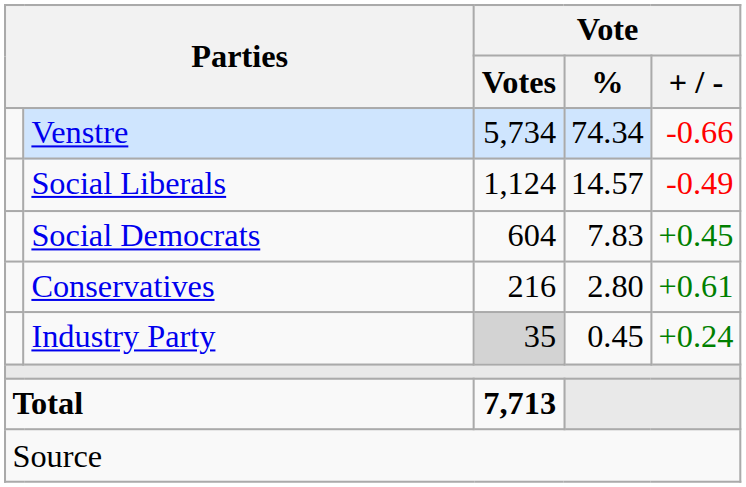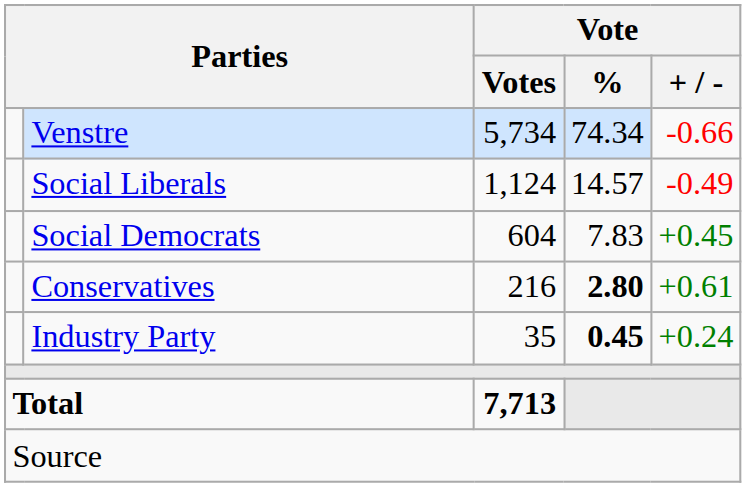(615, 286) normal -> (615, 286) bold
(540, 337) lightgrey background -> (540, 337) no background
(615, 337) normal -> (615, 337) bold
